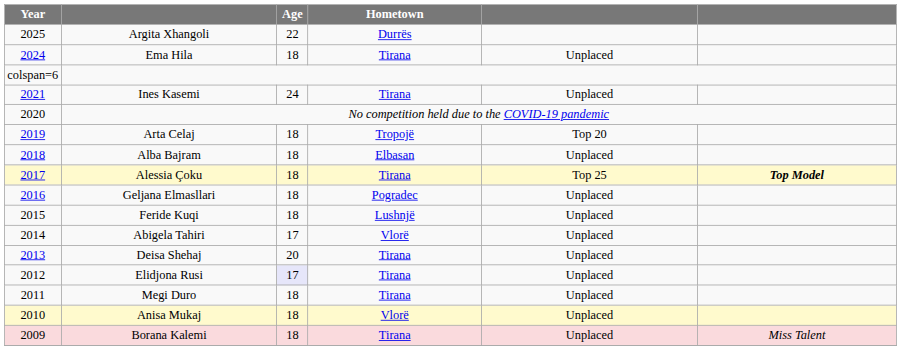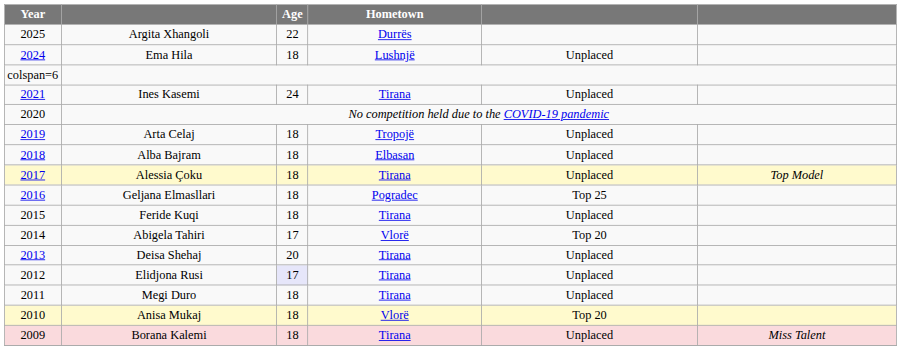(395, 54) Tirana -> (395, 54) Lushnjë
(590, 134) Top 20 -> (590, 134) Unplaced
(590, 174) Top 25 -> (590, 174) Unplaced
(797, 174) bold -> (797, 174) normal
(590, 194) Unplaced -> (590, 194) Top 25
(395, 214) Lushnjë -> (395, 214) Tirana
(590, 234) Unplaced -> (590, 234) Top 20
(590, 315) Unplaced -> (590, 315) Top 20
